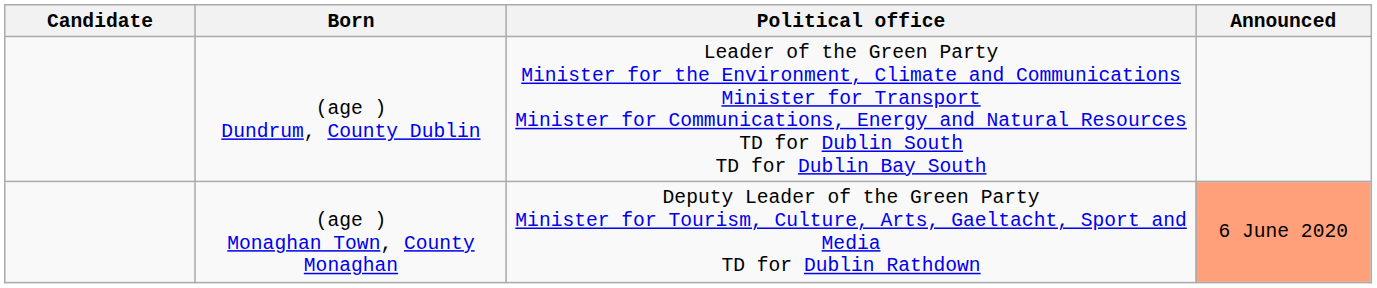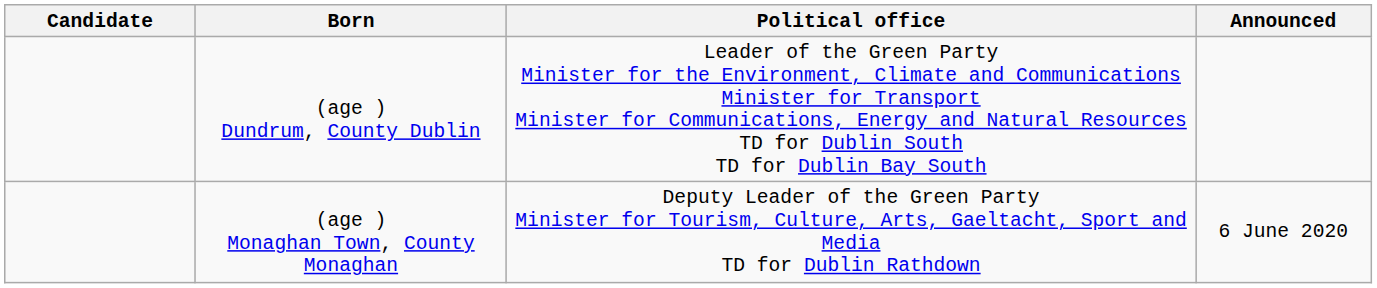(1283, 232) lightsalmon background -> (1283, 232) no background
